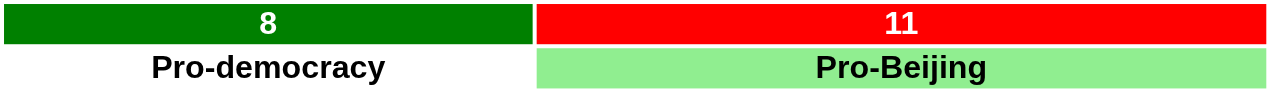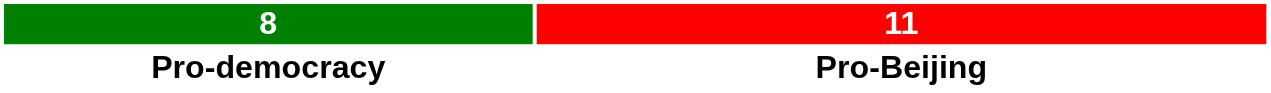(901, 67) lightgreen background -> (901, 67) no background
